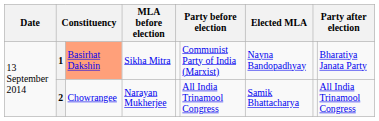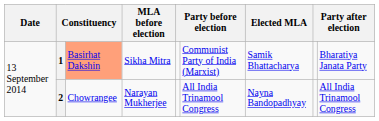(277, 60) Nayna Bandopadhyay -> (273, 60) Samik Bhattacharya
(273, 98) Samik Bhattacharya -> (277, 98) Nayna Bandopadhyay
